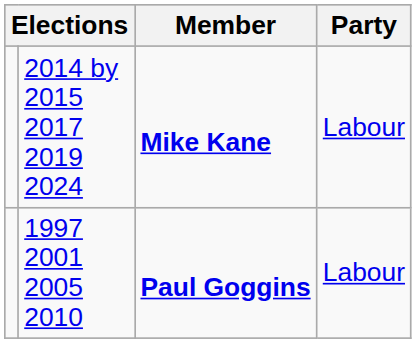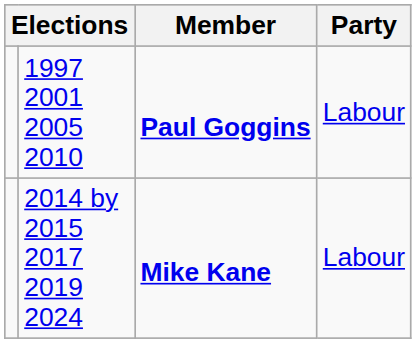rows swapped: (54, 272) <-> (71, 126)
